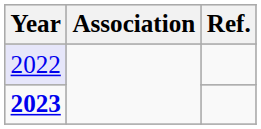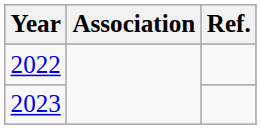(36, 64) lavender background -> (36, 64) no background
(36, 104) bold -> (36, 104) normal
